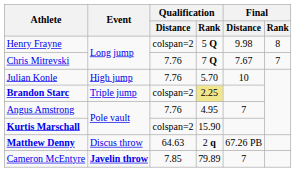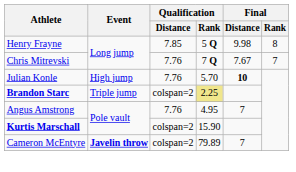(173, 44) colspan=2 -> (173, 44) 7.85
(244, 77) normal -> (242, 77) bold
- row: (41, 143)
(173, 159) 7.85 -> (173, 143) colspan=2
